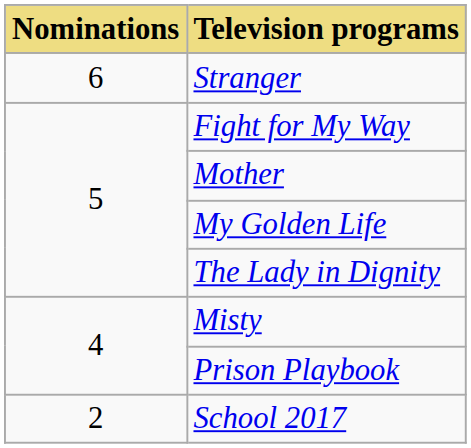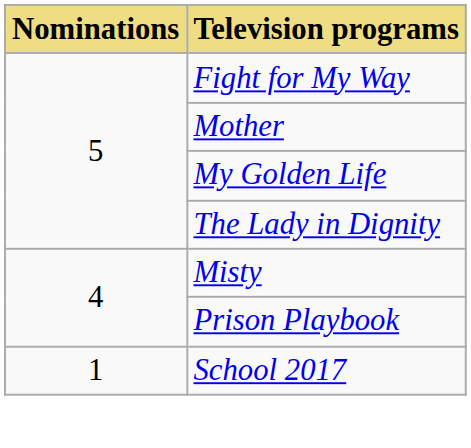- row: (247, 77)
(96, 418) 2 -> (96, 369) 1
